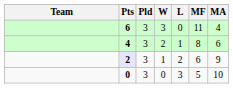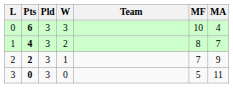columns swapped: (62, 12) <-> (180, 12)
(198, 28) 11 -> (198, 28) 10
(218, 44) 6 -> (218, 44) 7
(128, 59) lavender background -> (30, 59) no background
(198, 59) 6 -> (198, 59) 7
(218, 75) 10 -> (218, 75) 11
